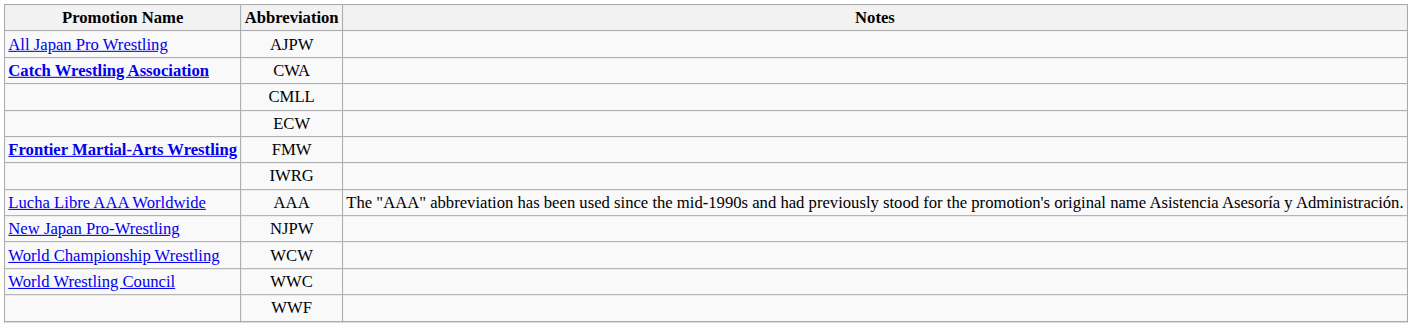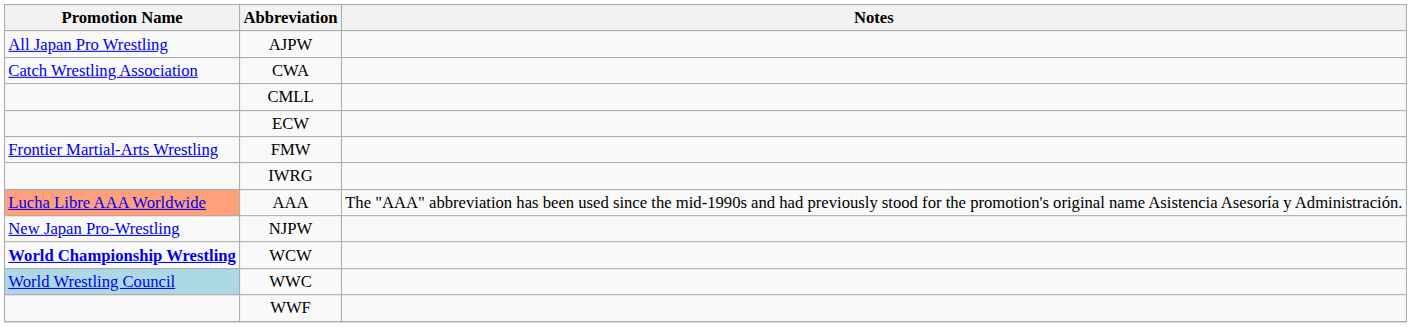(109, 70) bold -> (103, 70) normal
(123, 149) bold -> (113, 149) normal
(107, 202) no background -> (107, 202) lightsalmon background
(114, 255) normal -> (122, 255) bold
(92, 281) no background -> (92, 281) lightblue background
